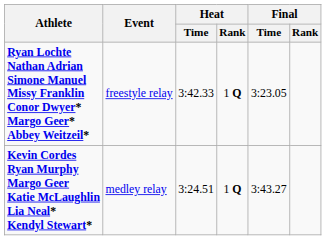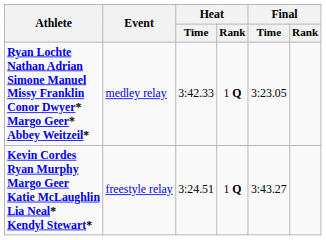(139, 94) freestyle relay -> (136, 94) medley relay
(136, 190) medley relay -> (139, 190) freestyle relay
